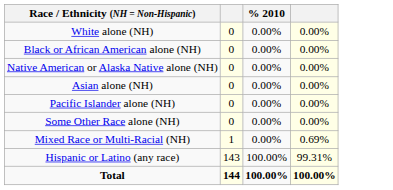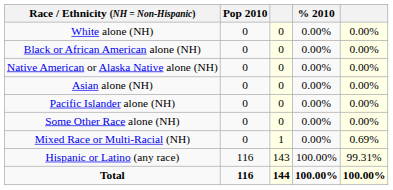+ column: (245, 13)
